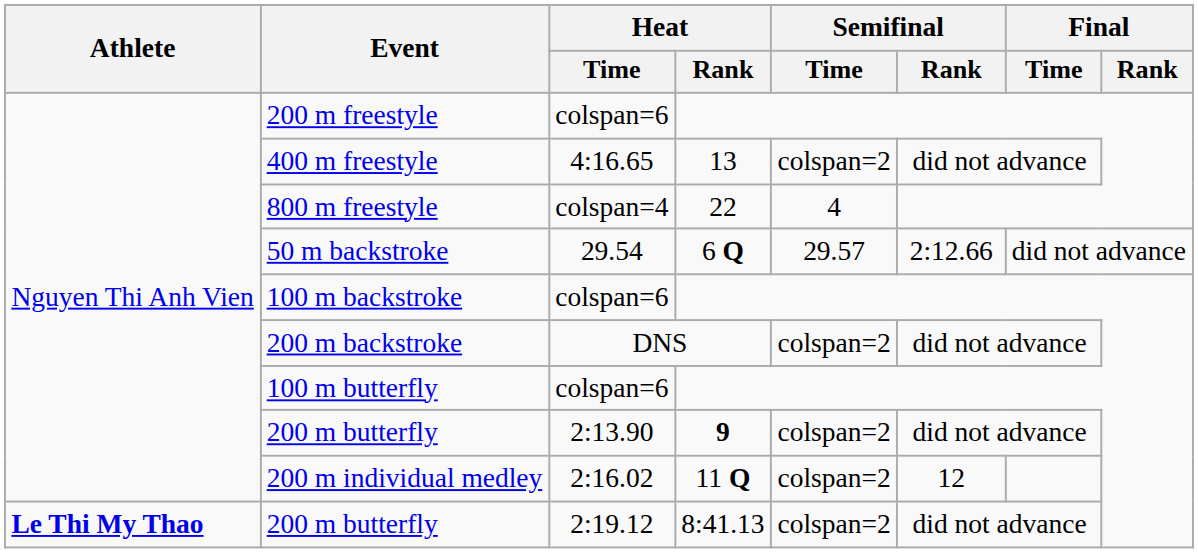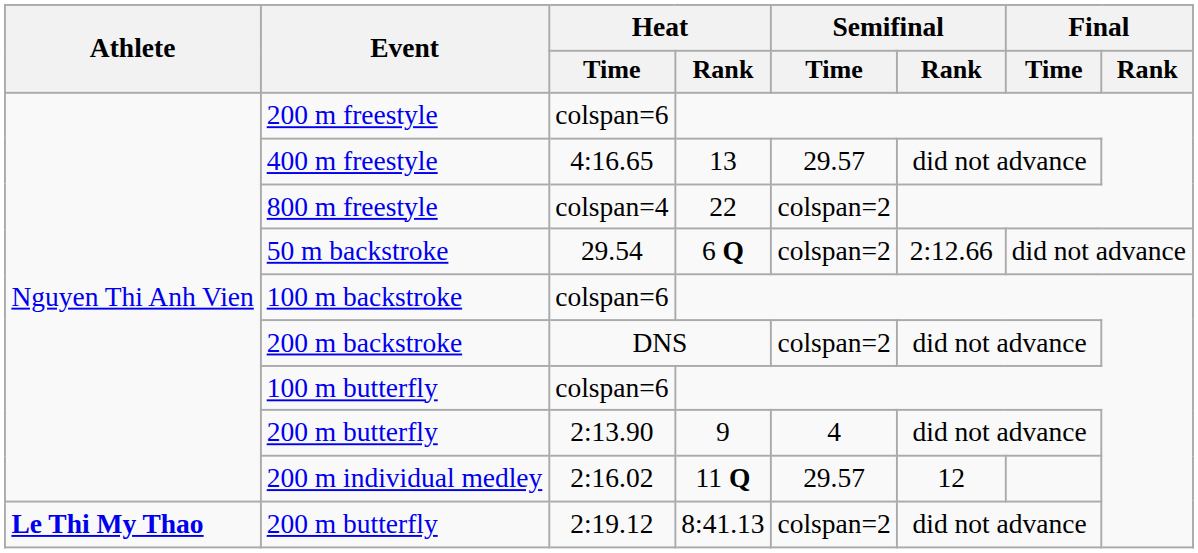(834, 161) colspan=2 -> (834, 161) 29.57
(834, 206) 4 -> (834, 206) colspan=2
(834, 251) 29.57 -> (834, 251) colspan=2
(723, 433) bold -> (723, 433) normal
(834, 433) colspan=2 -> (834, 433) 4
(834, 478) colspan=2 -> (834, 478) 29.57
